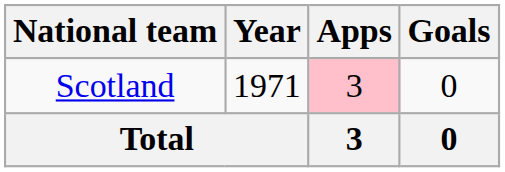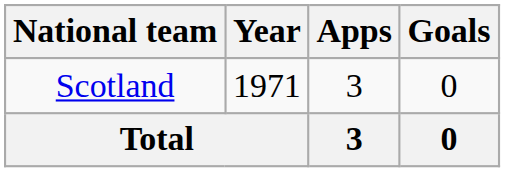(354, 85) pink background -> (354, 85) no background
